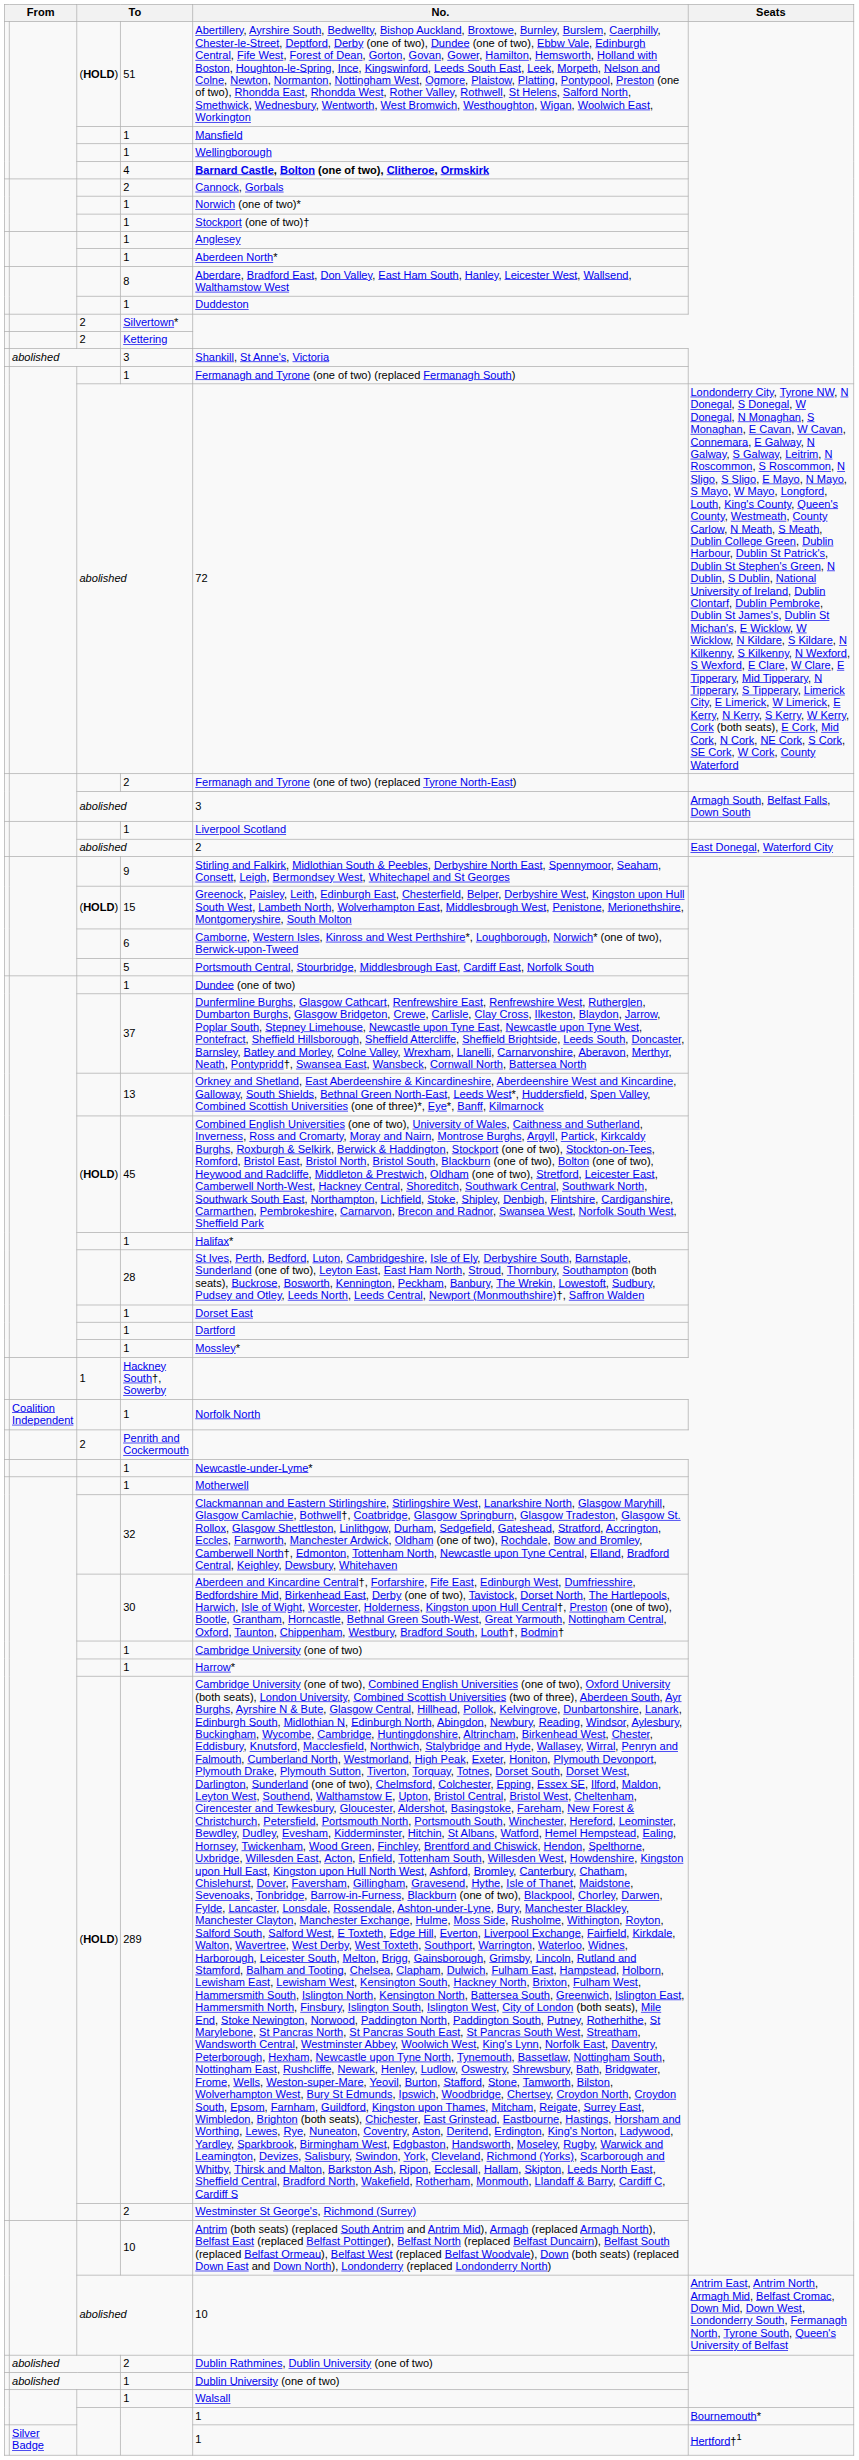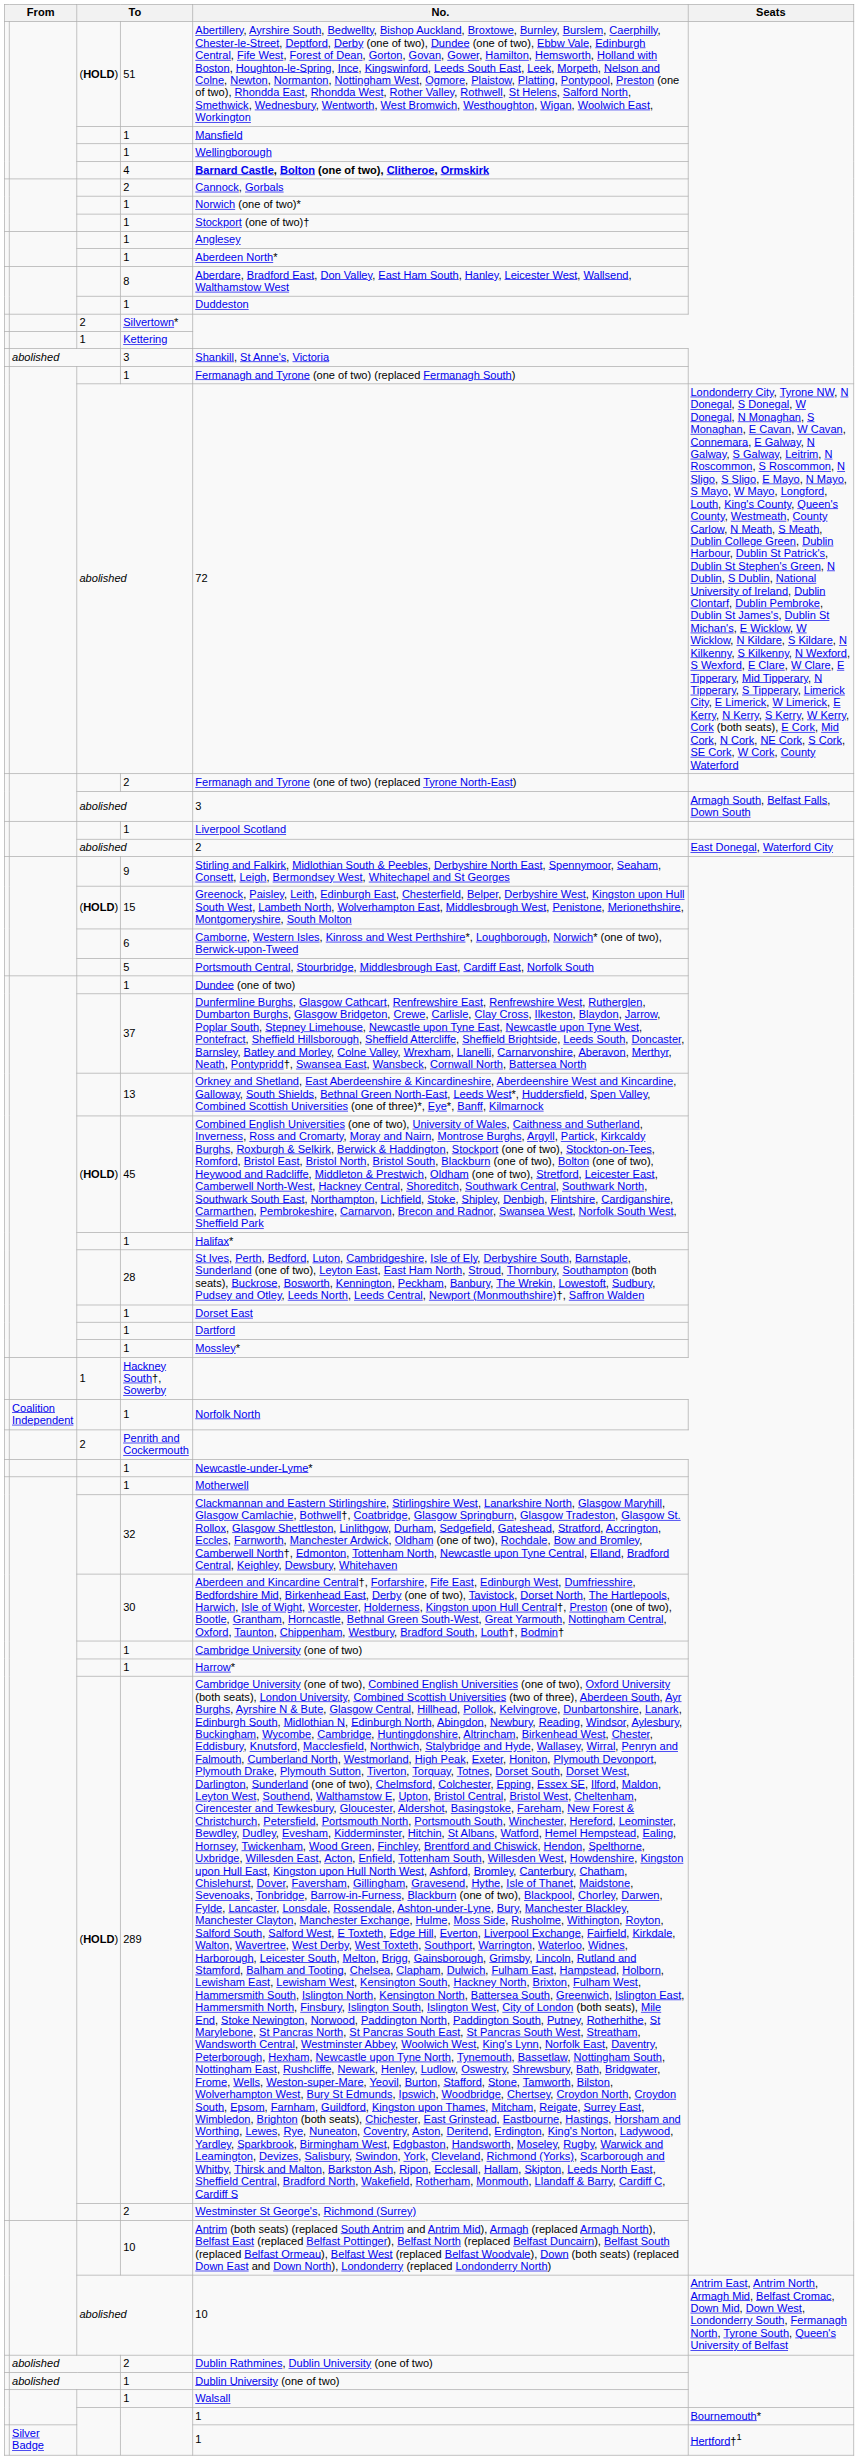(83, 340) 2 -> (83, 340) 1
